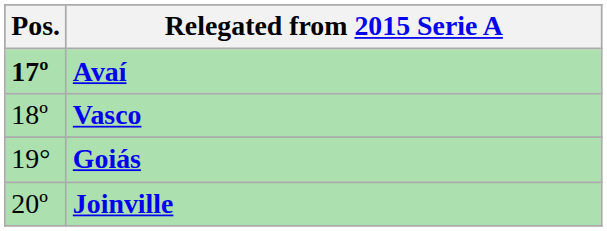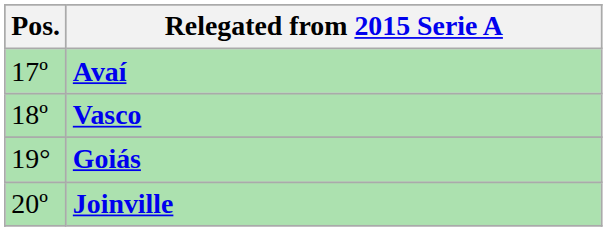(30, 70) bold -> (30, 70) normal
